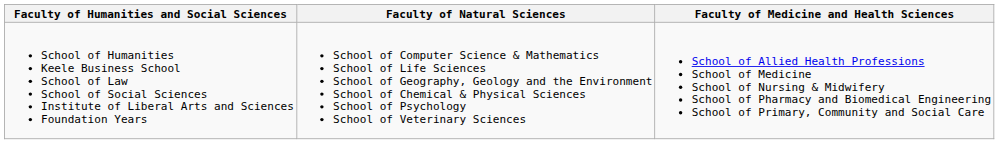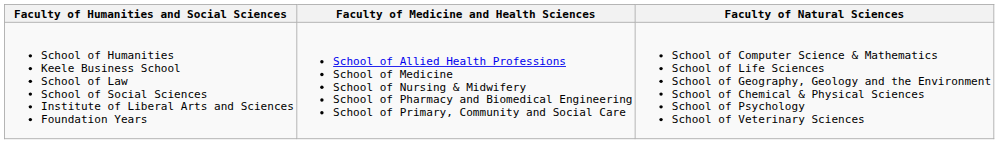columns swapped: (476, 13) <-> (824, 13)
